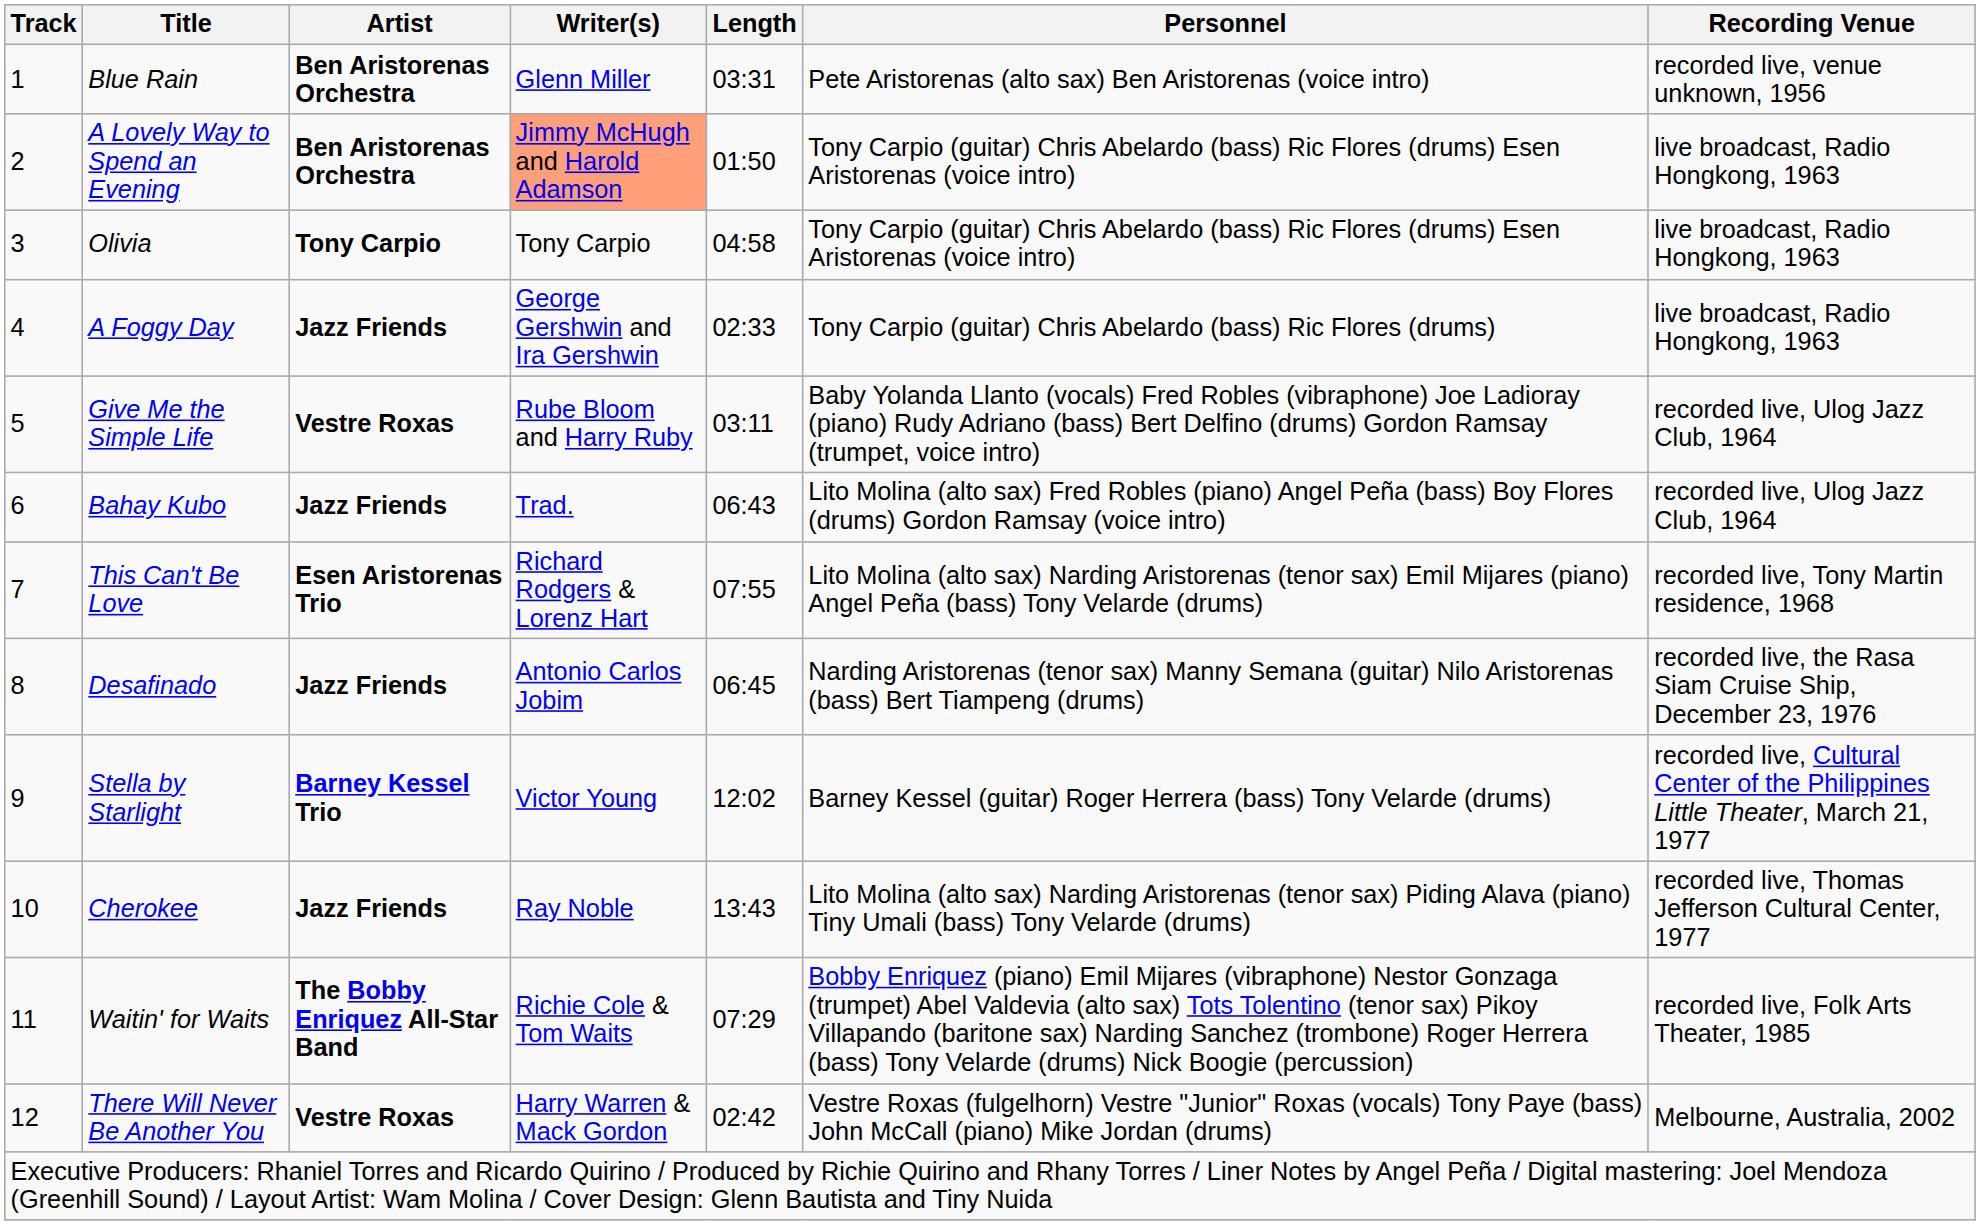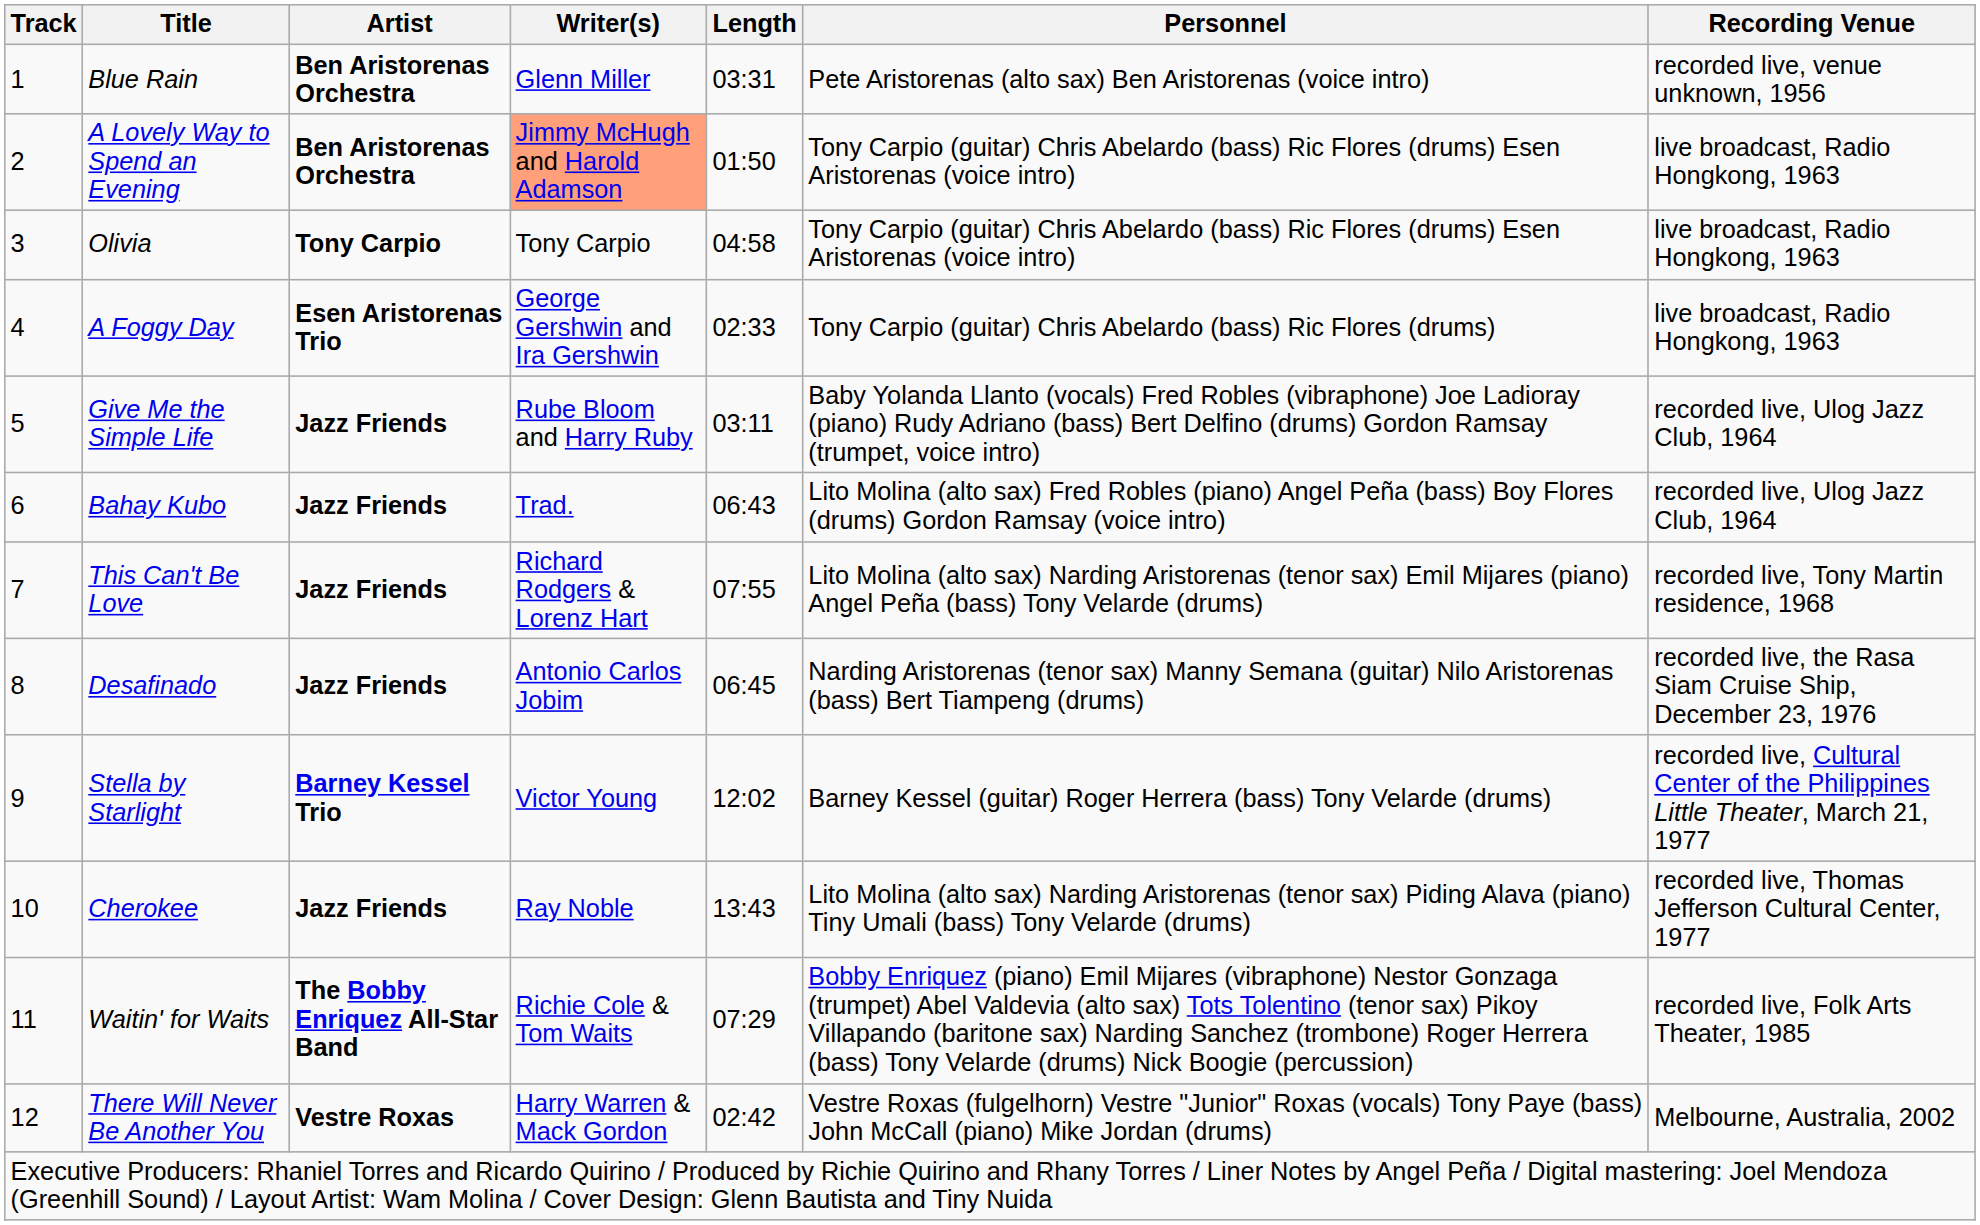(371, 327) Jazz Friends -> (399, 327) Esen Aristorenas Trio
(375, 424) Vestre Roxas -> (371, 424) Jazz Friends
(399, 589) Esen Aristorenas Trio -> (371, 589) Jazz Friends
